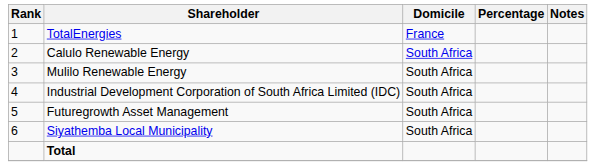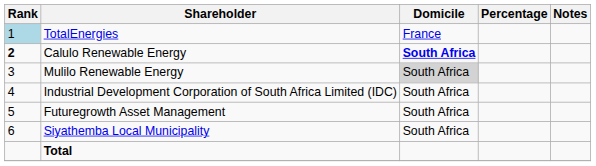(14, 33) no background -> (11, 33) lightblue background
(14, 53) normal -> (11, 53) bold
(439, 53) normal -> (439, 53) bold
(439, 72) no background -> (436, 72) lightgrey background
